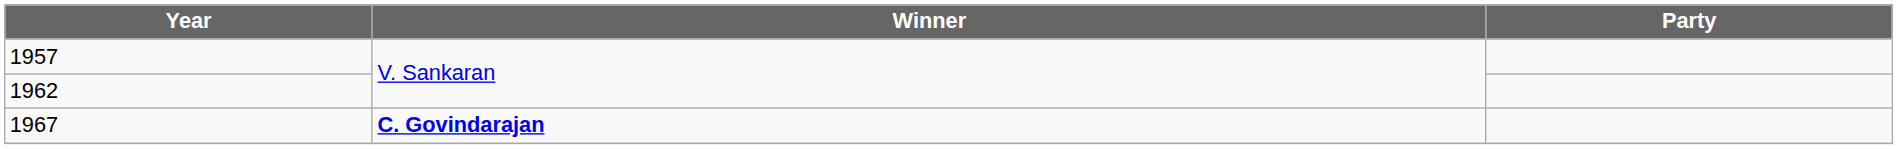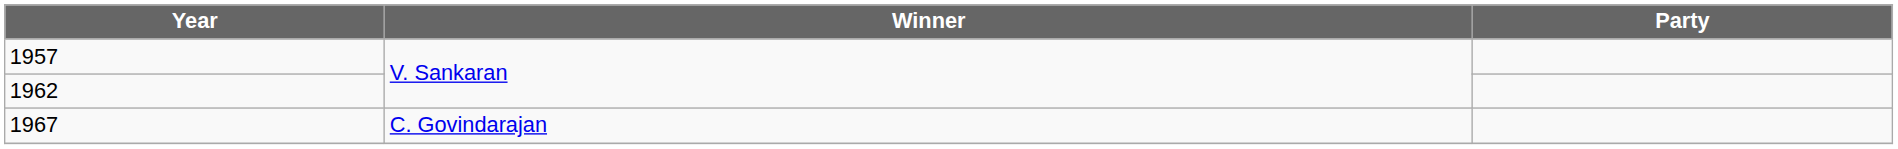(461, 125) bold -> (468, 125) normal
